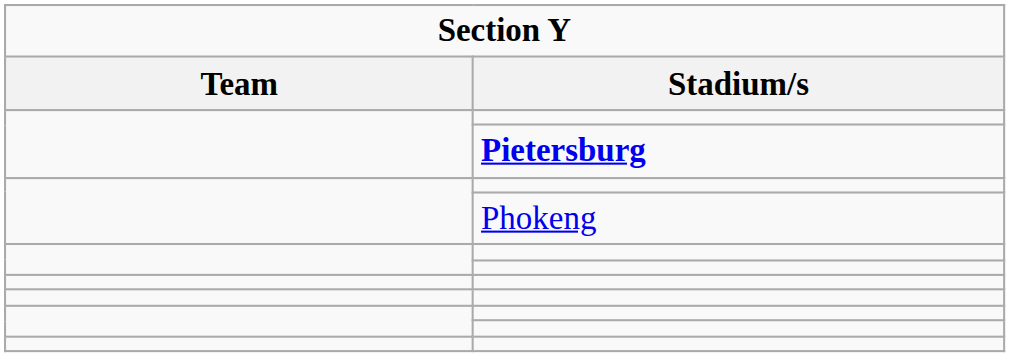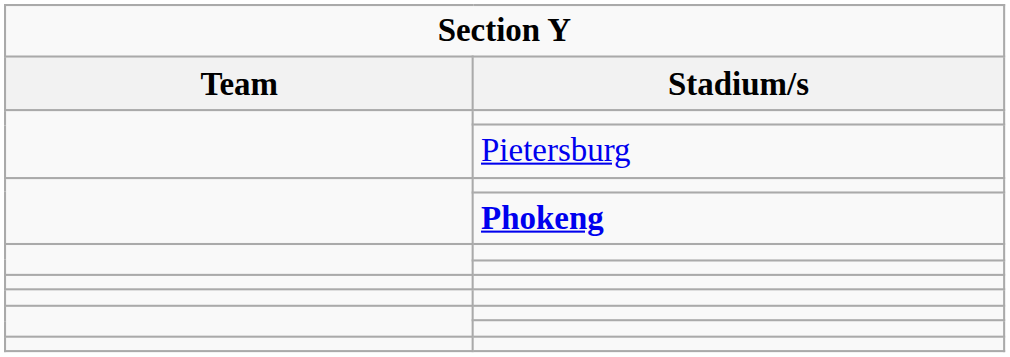(563, 150) bold -> (556, 150) normal
(539, 217) normal -> (542, 217) bold
